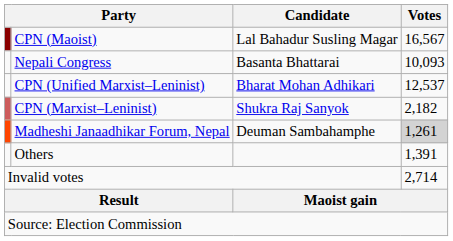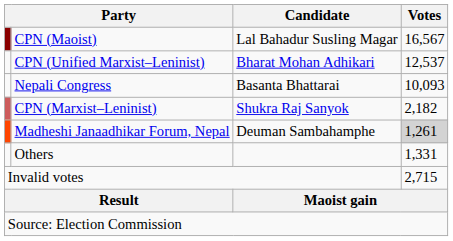rows swapped: (110, 85) <-> (63, 62)
(421, 154) 1,391 -> (421, 154) 1,331
(421, 177) 2,714 -> (421, 177) 2,715
